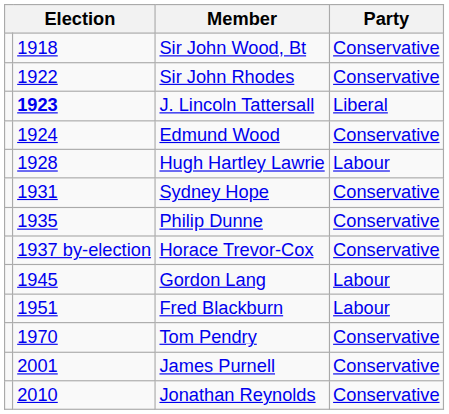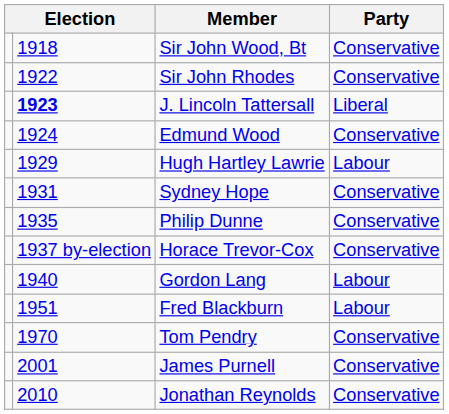(37, 163) 1928 -> (37, 163) 1929
(37, 279) 1945 -> (37, 279) 1940
